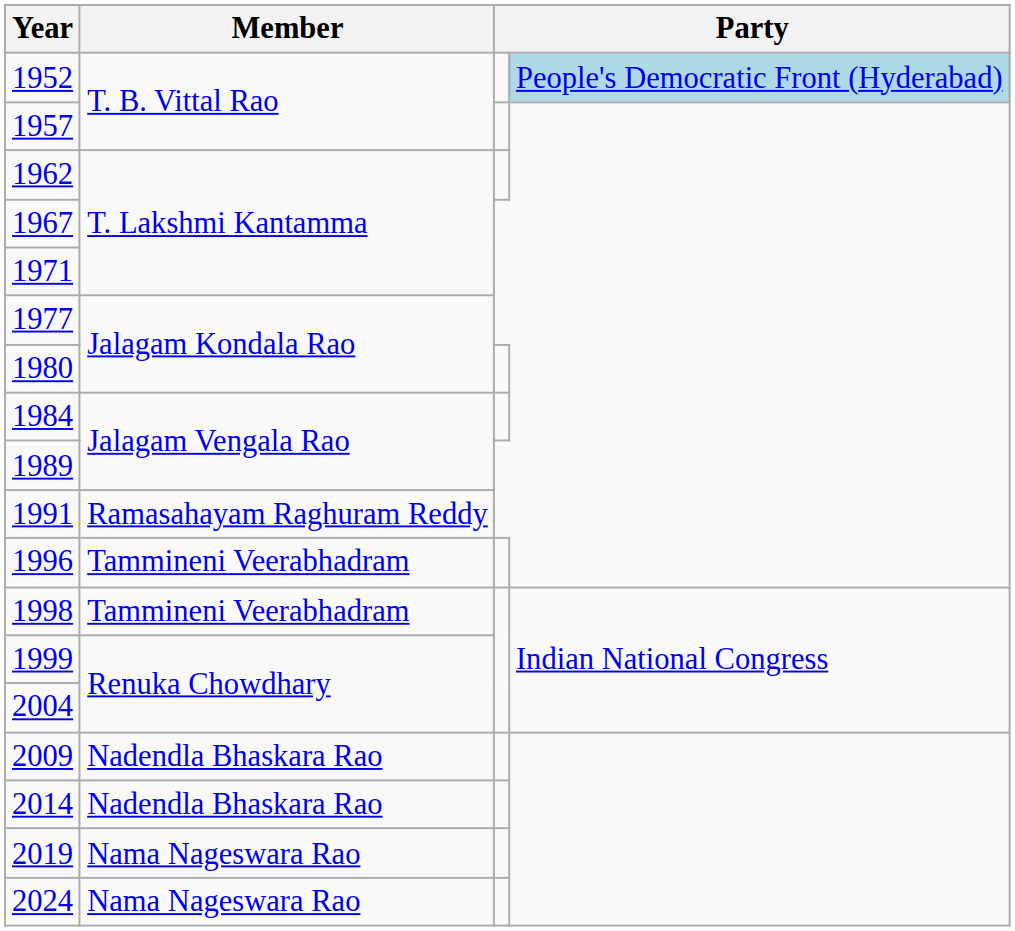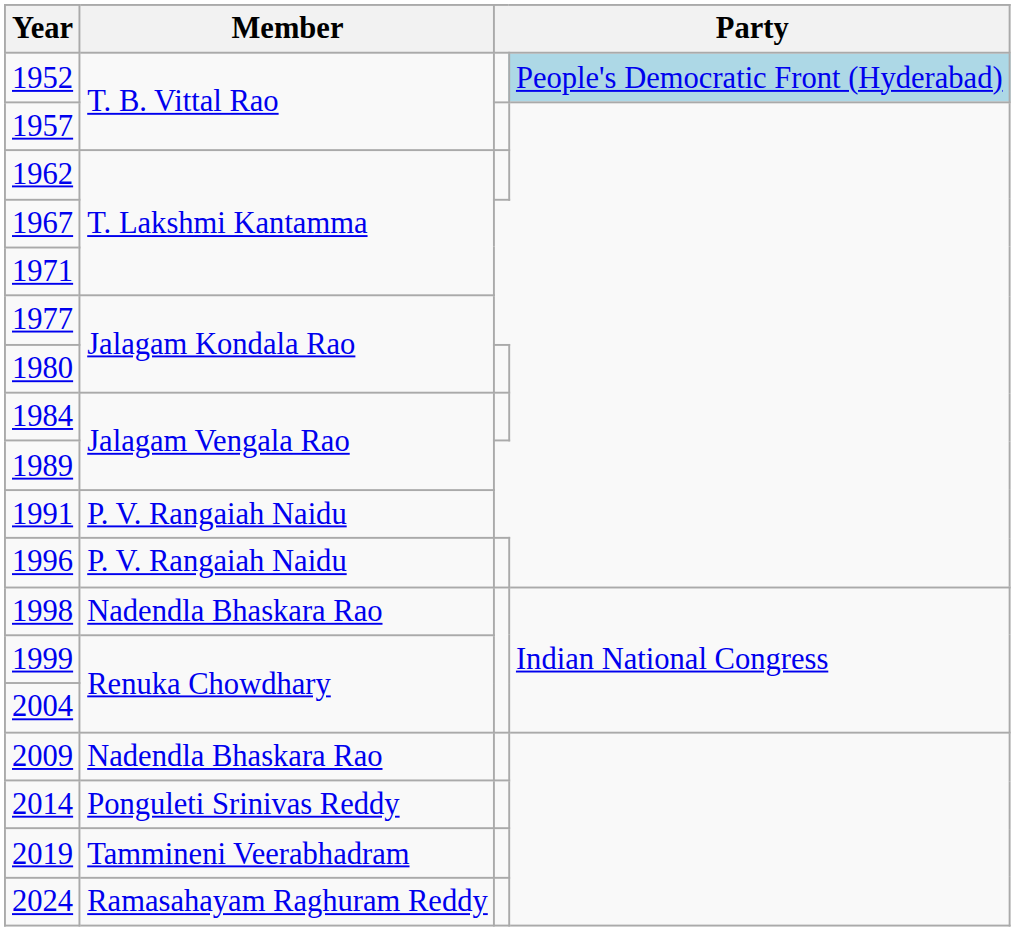(287, 513) Ramasahayam Raghuram Reddy -> (217, 513) P. V. Rangaiah Naidu
(248, 561) Tammineni Veerabhadram -> (217, 561) P. V. Rangaiah Naidu
(248, 610) Tammineni Veerabhadram -> (235, 610) Nadendla Bhaskara Rao
(235, 804) Nadendla Bhaskara Rao -> (243, 804) Ponguleti Srinivas Reddy
(224, 852) Nama Nageswara Rao -> (248, 852) Tammineni Veerabhadram
(224, 901) Nama Nageswara Rao -> (287, 901) Ramasahayam Raghuram Reddy
